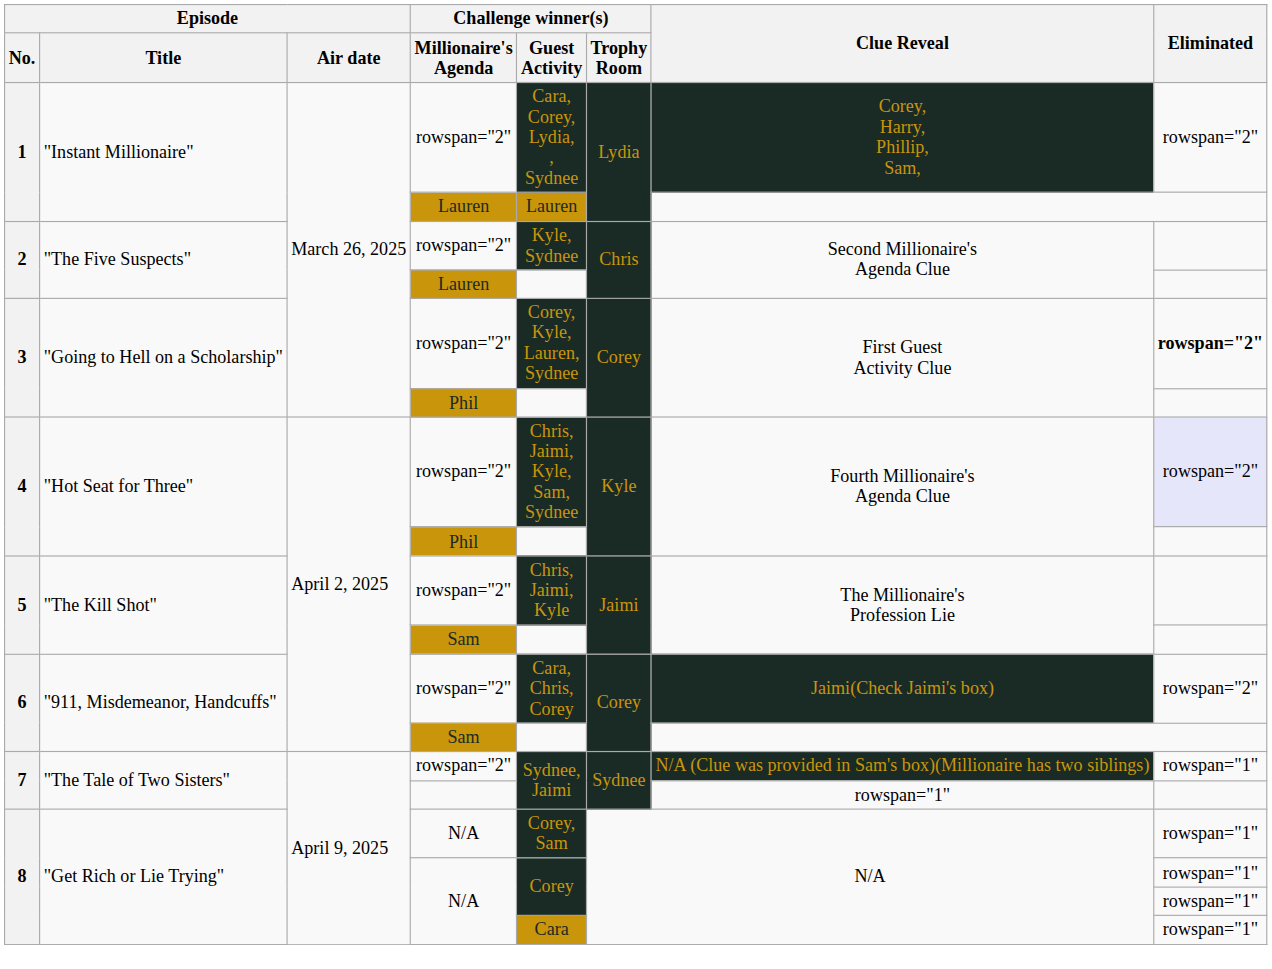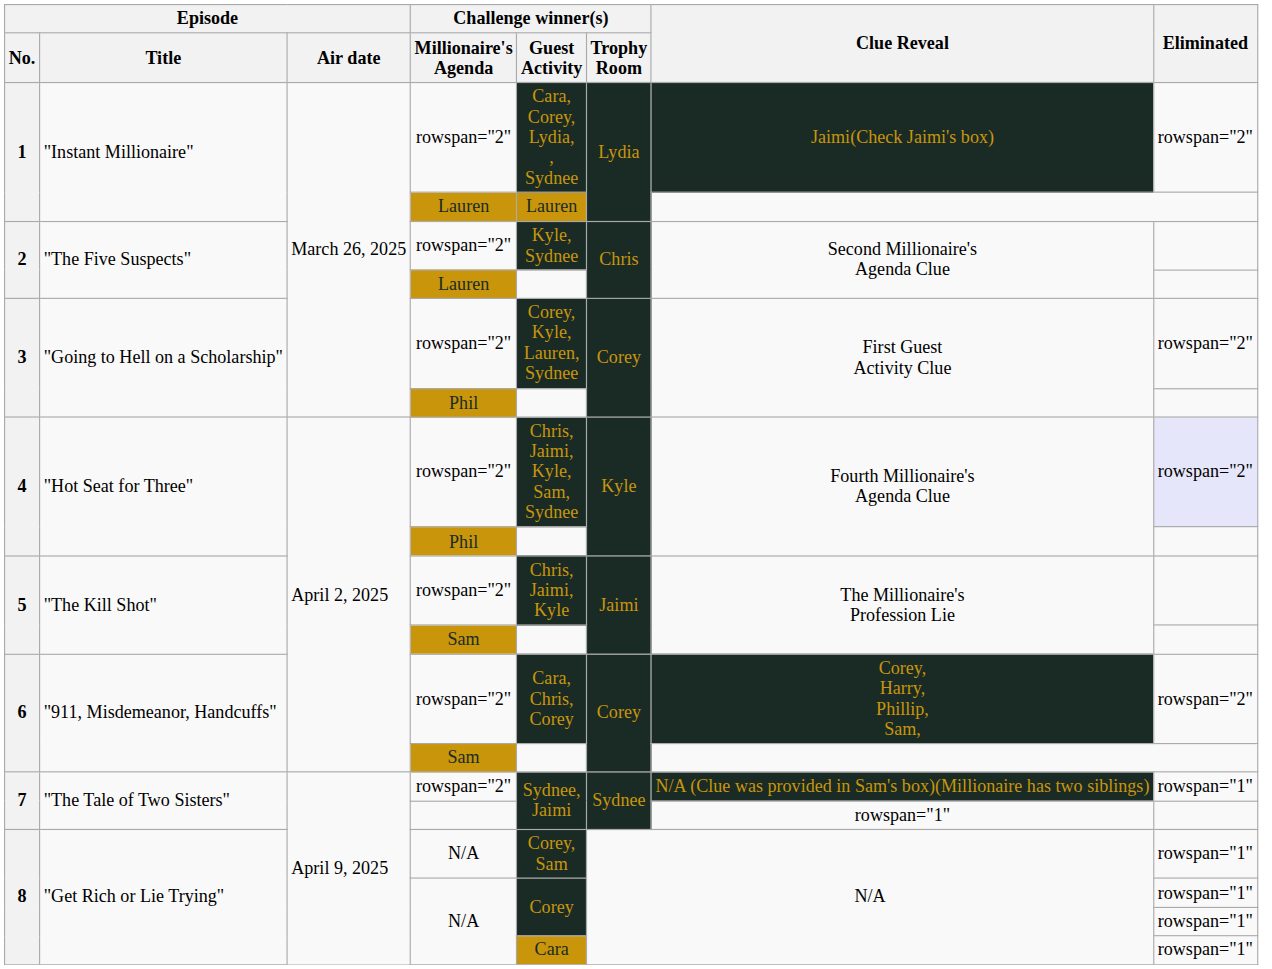(902, 137) Corey, Harry, Phillip, Sam, -> (902, 137) Jaimi(Check Jaimi's box)
(1210, 343) bold -> (1205, 343) normal
(902, 688) Jaimi(Check Jaimi's box) -> (902, 698) Corey, Harry, Phillip, Sam,
